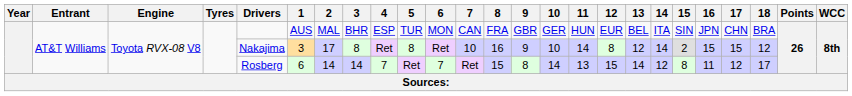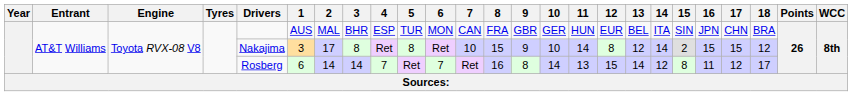(497, 48) 16 -> (497, 48) 15
(497, 65) 15 -> (497, 65) 16
